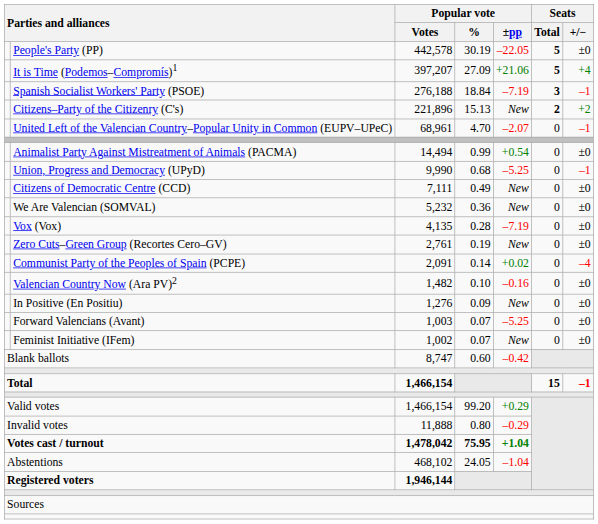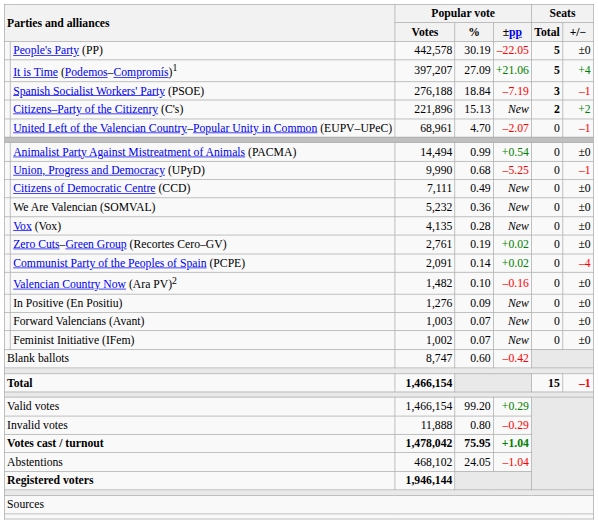(516, 226) –7.19 -> (518, 226) New
(518, 244) New -> (515, 244) +0.02
(516, 321) –5.25 -> (518, 321) New
